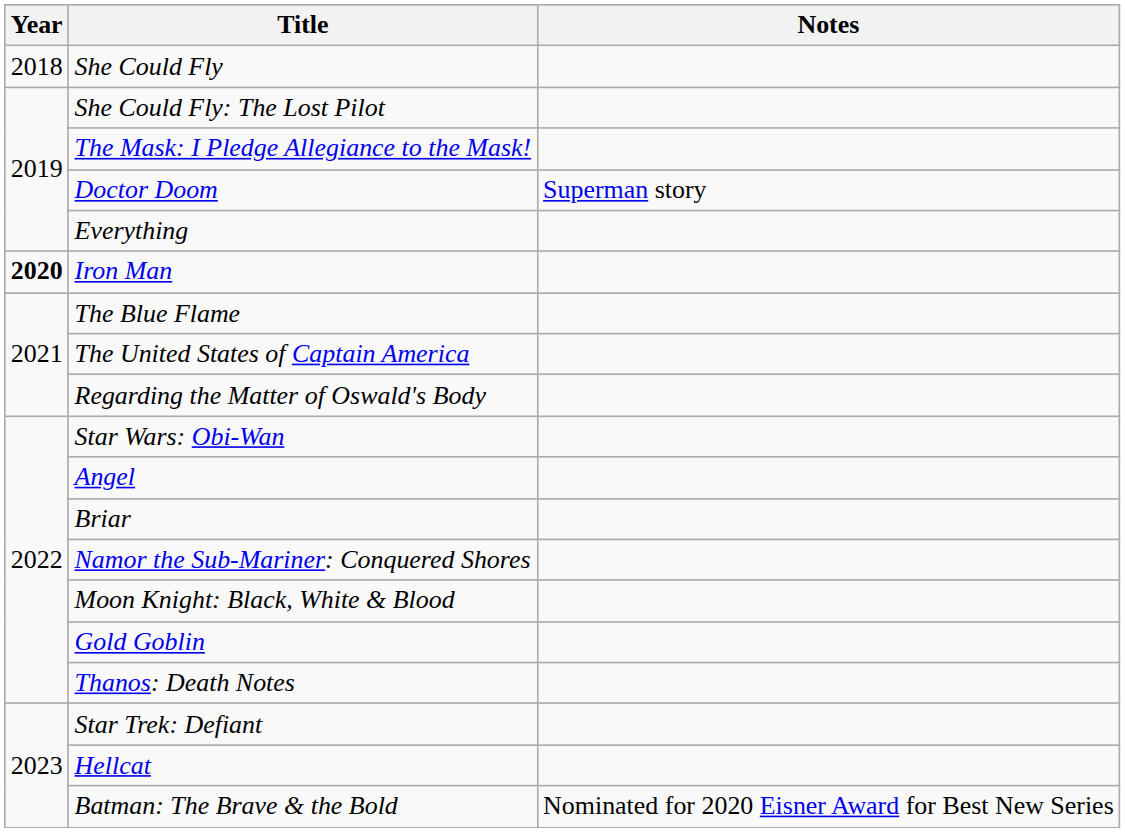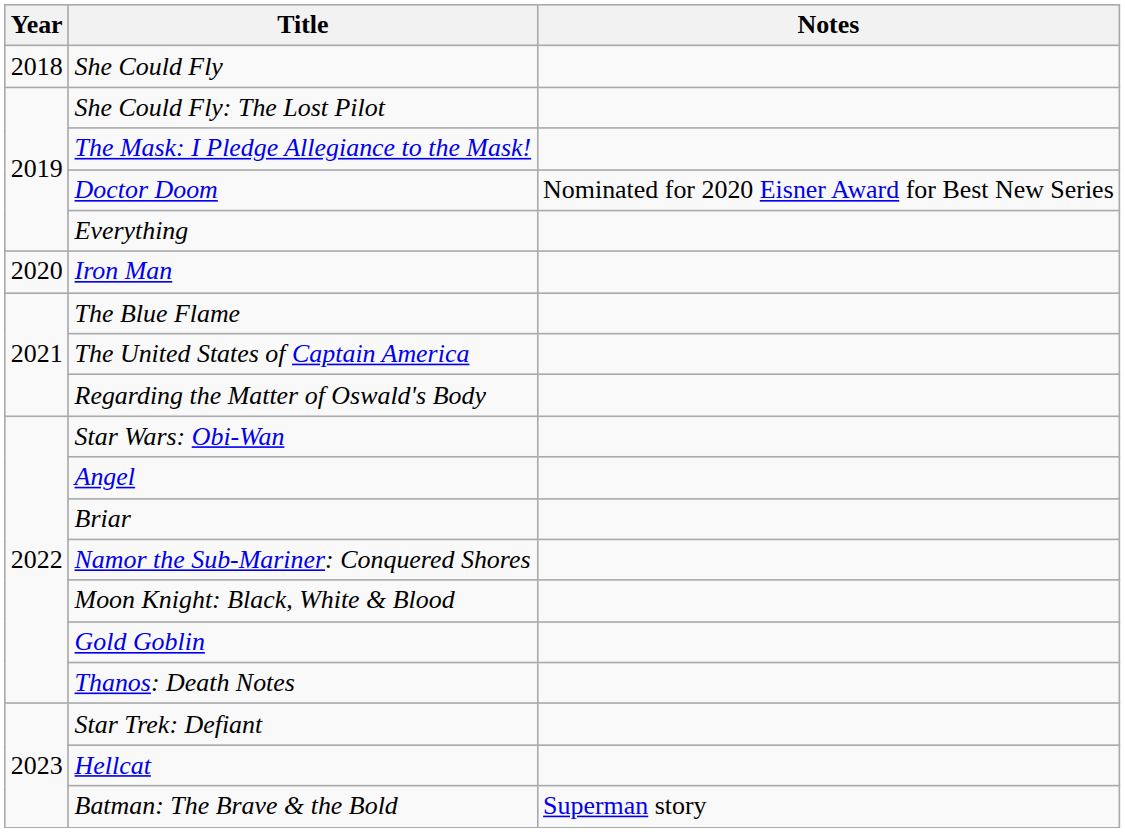(625, 189) Superman story -> (828, 189) Nominated for 2020 Eisner Award for Best New Series
(37, 271) bold -> (37, 271) normal
(828, 806) Nominated for 2020 Eisner Award for Best New Series -> (625, 806) Superman story
